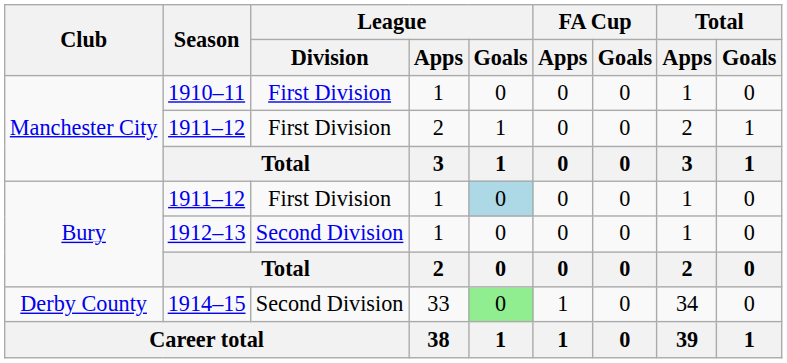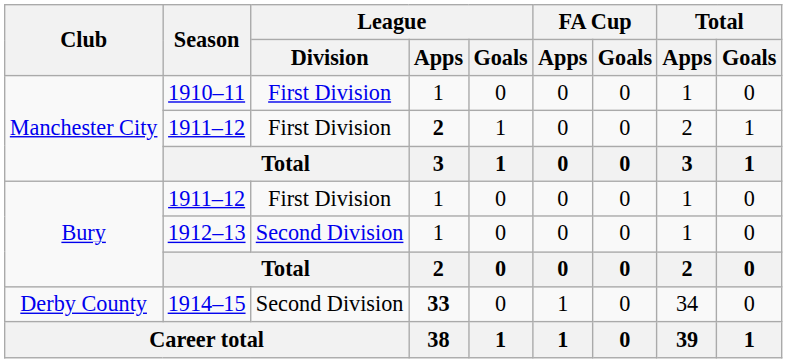(438, 127) normal -> (438, 127) bold
(501, 198) lightblue background -> (501, 198) no background
(438, 304) normal -> (438, 304) bold
(501, 304) lightgreen background -> (501, 304) no background
